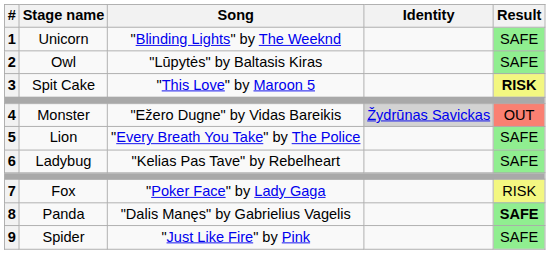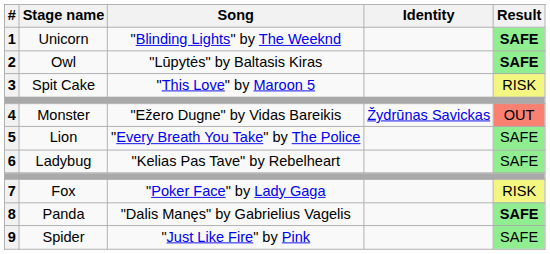(519, 39) normal -> (519, 39) bold
(519, 62) normal -> (519, 62) bold
(519, 85) bold -> (519, 85) normal
(429, 115) lightgrey background -> (429, 115) no background
